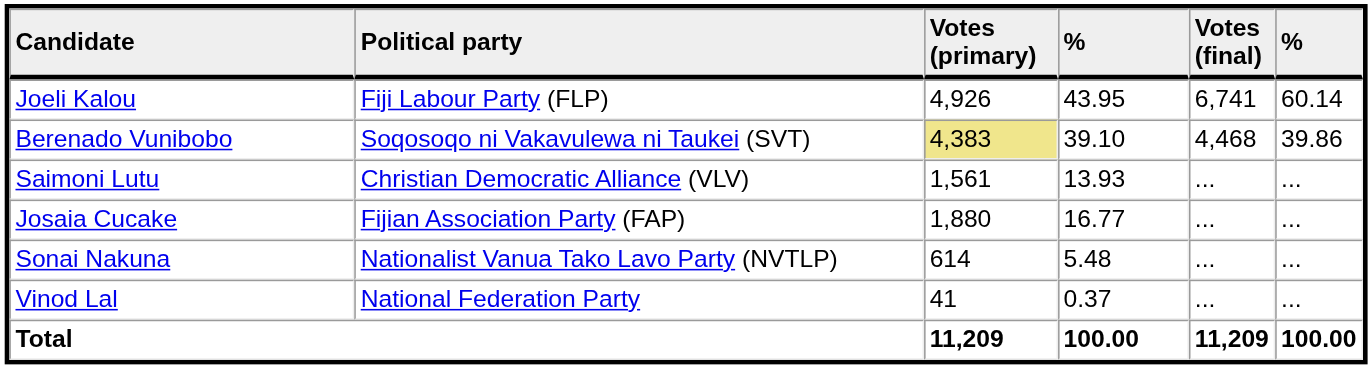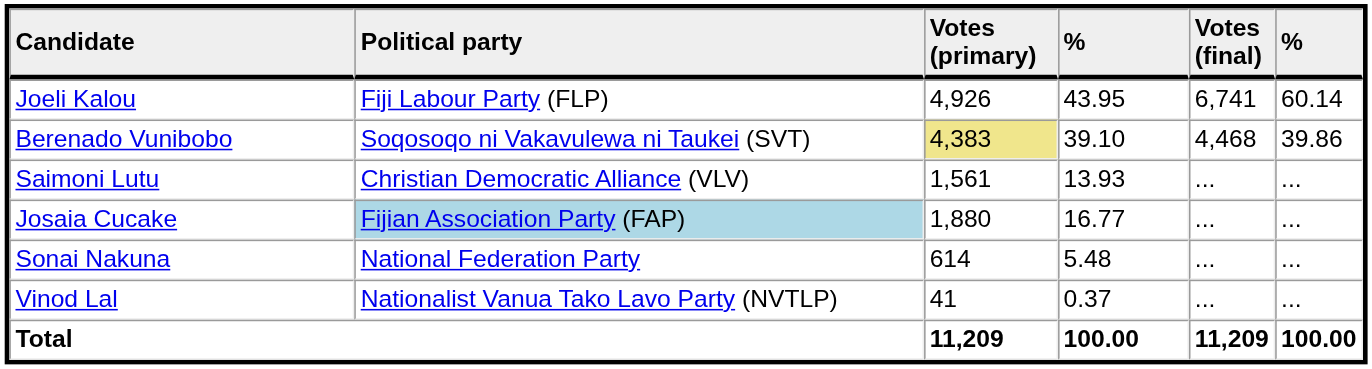(523, 219) no background -> (523, 219) lightblue background
(599, 259) Nationalist Vanua Tako Lavo Party (NVTLP) -> (500, 259) National Federation Party
(500, 299) National Federation Party -> (599, 299) Nationalist Vanua Tako Lavo Party (NVTLP)
